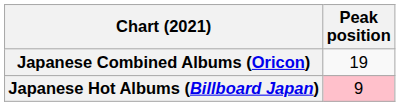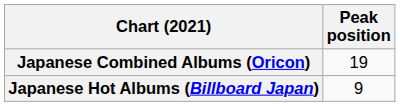(359, 88) pink background -> (359, 88) no background
